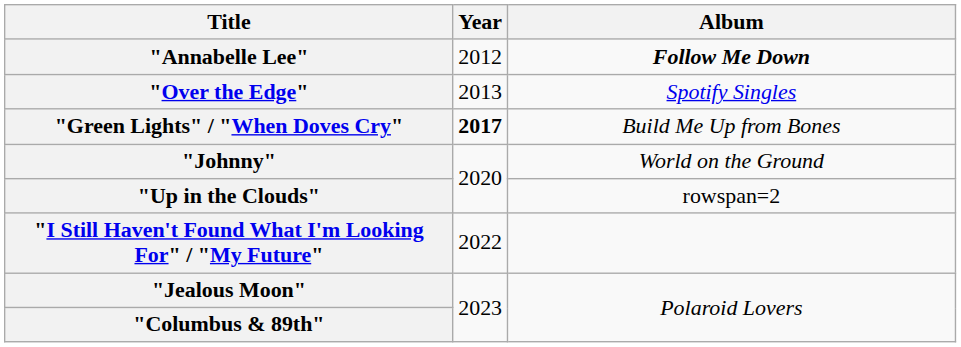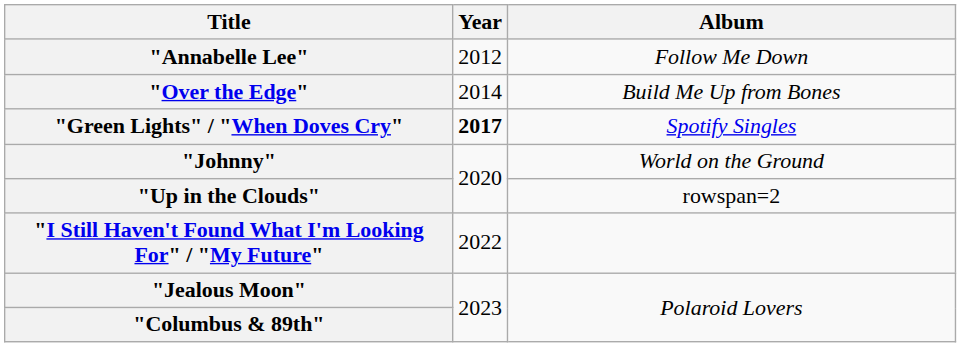(731, 56) bold -> (731, 56) normal
(480, 91) 2013 -> (480, 91) 2014
(731, 91) Spotify Singles -> (731, 91) Build Me Up from Bones
(731, 126) Build Me Up from Bones -> (731, 126) Spotify Singles
